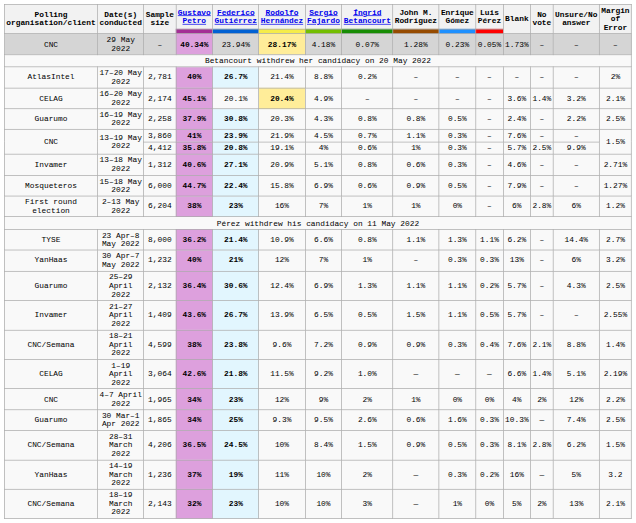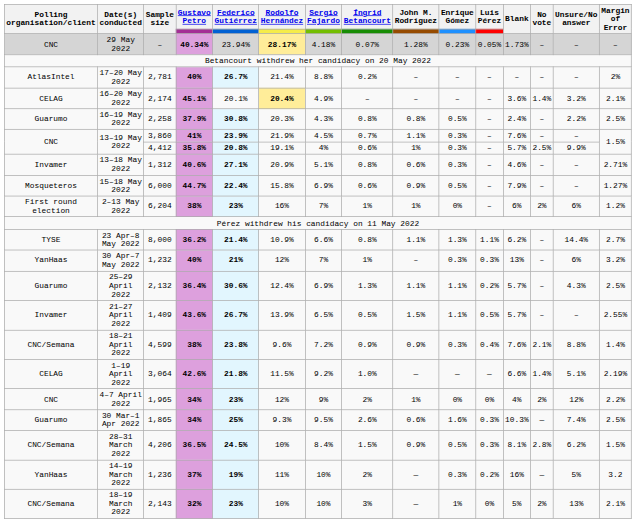(542, 207) 2.8% -> (542, 207) 2%
